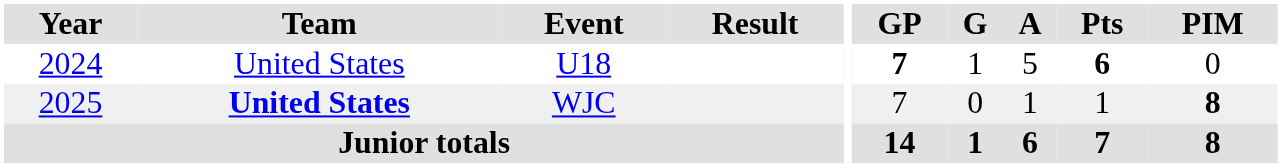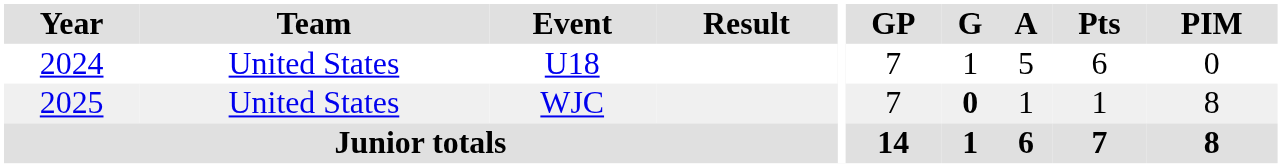(900, 63) bold -> (893, 63) normal
(1102, 63) bold -> (1099, 63) normal
(319, 103) bold -> (314, 103) normal
(975, 103) normal -> (970, 103) bold
(1213, 103) bold -> (1212, 103) normal
